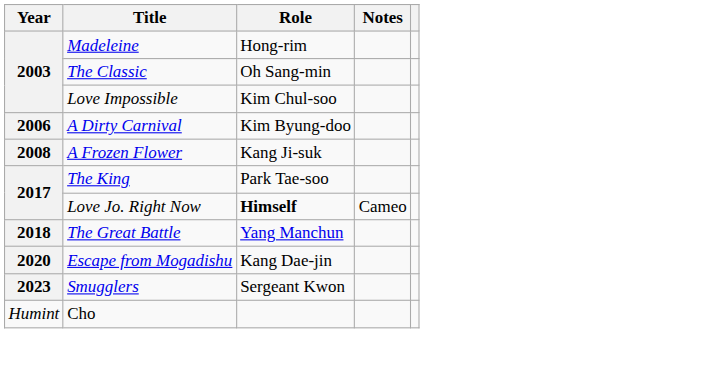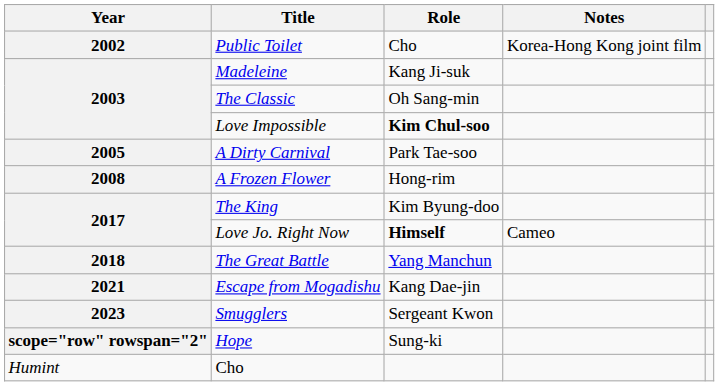+ row: (259, 44)
(274, 44) Hong-rim -> (429, 71) Kang Ji-suk
(288, 98) normal -> (439, 125) bold
(34, 125) 2006 -> (108, 152) 2005
(296, 125) Kim Byung-doo -> (433, 152) Park Tae-soo
(281, 152) Kang Ji-suk -> (422, 179) Hong-rim
(284, 179) Park Tae-soo -> (444, 206) Kim Byung-doo
(34, 260) 2020 -> (108, 286) 2021
+ row: (234, 340)
